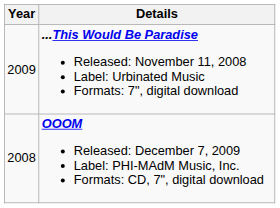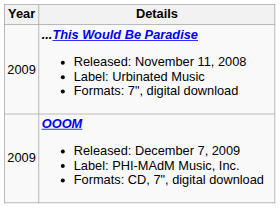(22, 158) 2008 -> (22, 158) 2009
